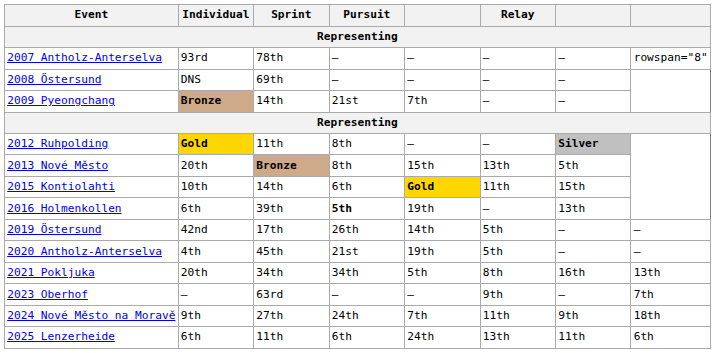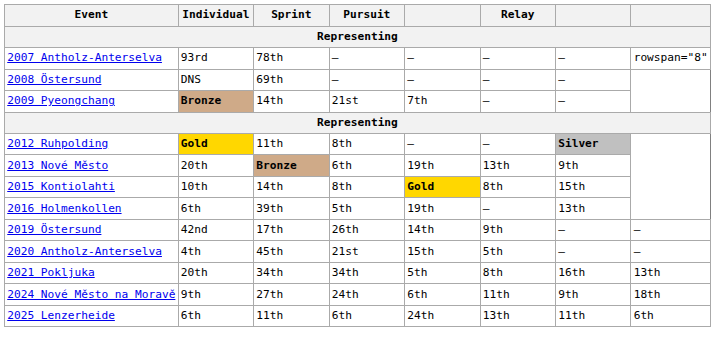(342, 165) 8th -> (342, 165) 6th
(421, 165) 15th -> (421, 165) 19th
(568, 165) 5th -> (568, 165) 9th
(342, 187) 6th -> (342, 187) 8th
(496, 187) 11th -> (493, 187) 8th
(342, 208) bold -> (342, 208) normal
(493, 230) 5th -> (493, 230) 9th
(421, 251) 19th -> (421, 251) 15th
- row: (48, 294)
(417, 315) 7th -> (417, 294) 6th
